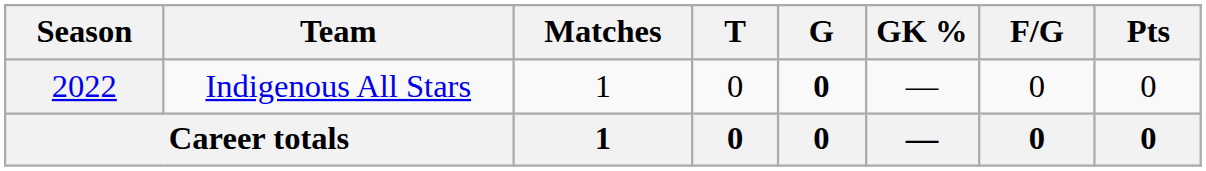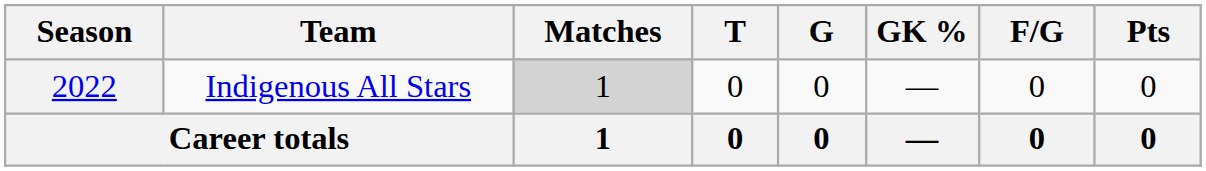(603, 85) no background -> (603, 85) lightgrey background
(821, 85) bold -> (821, 85) normal
